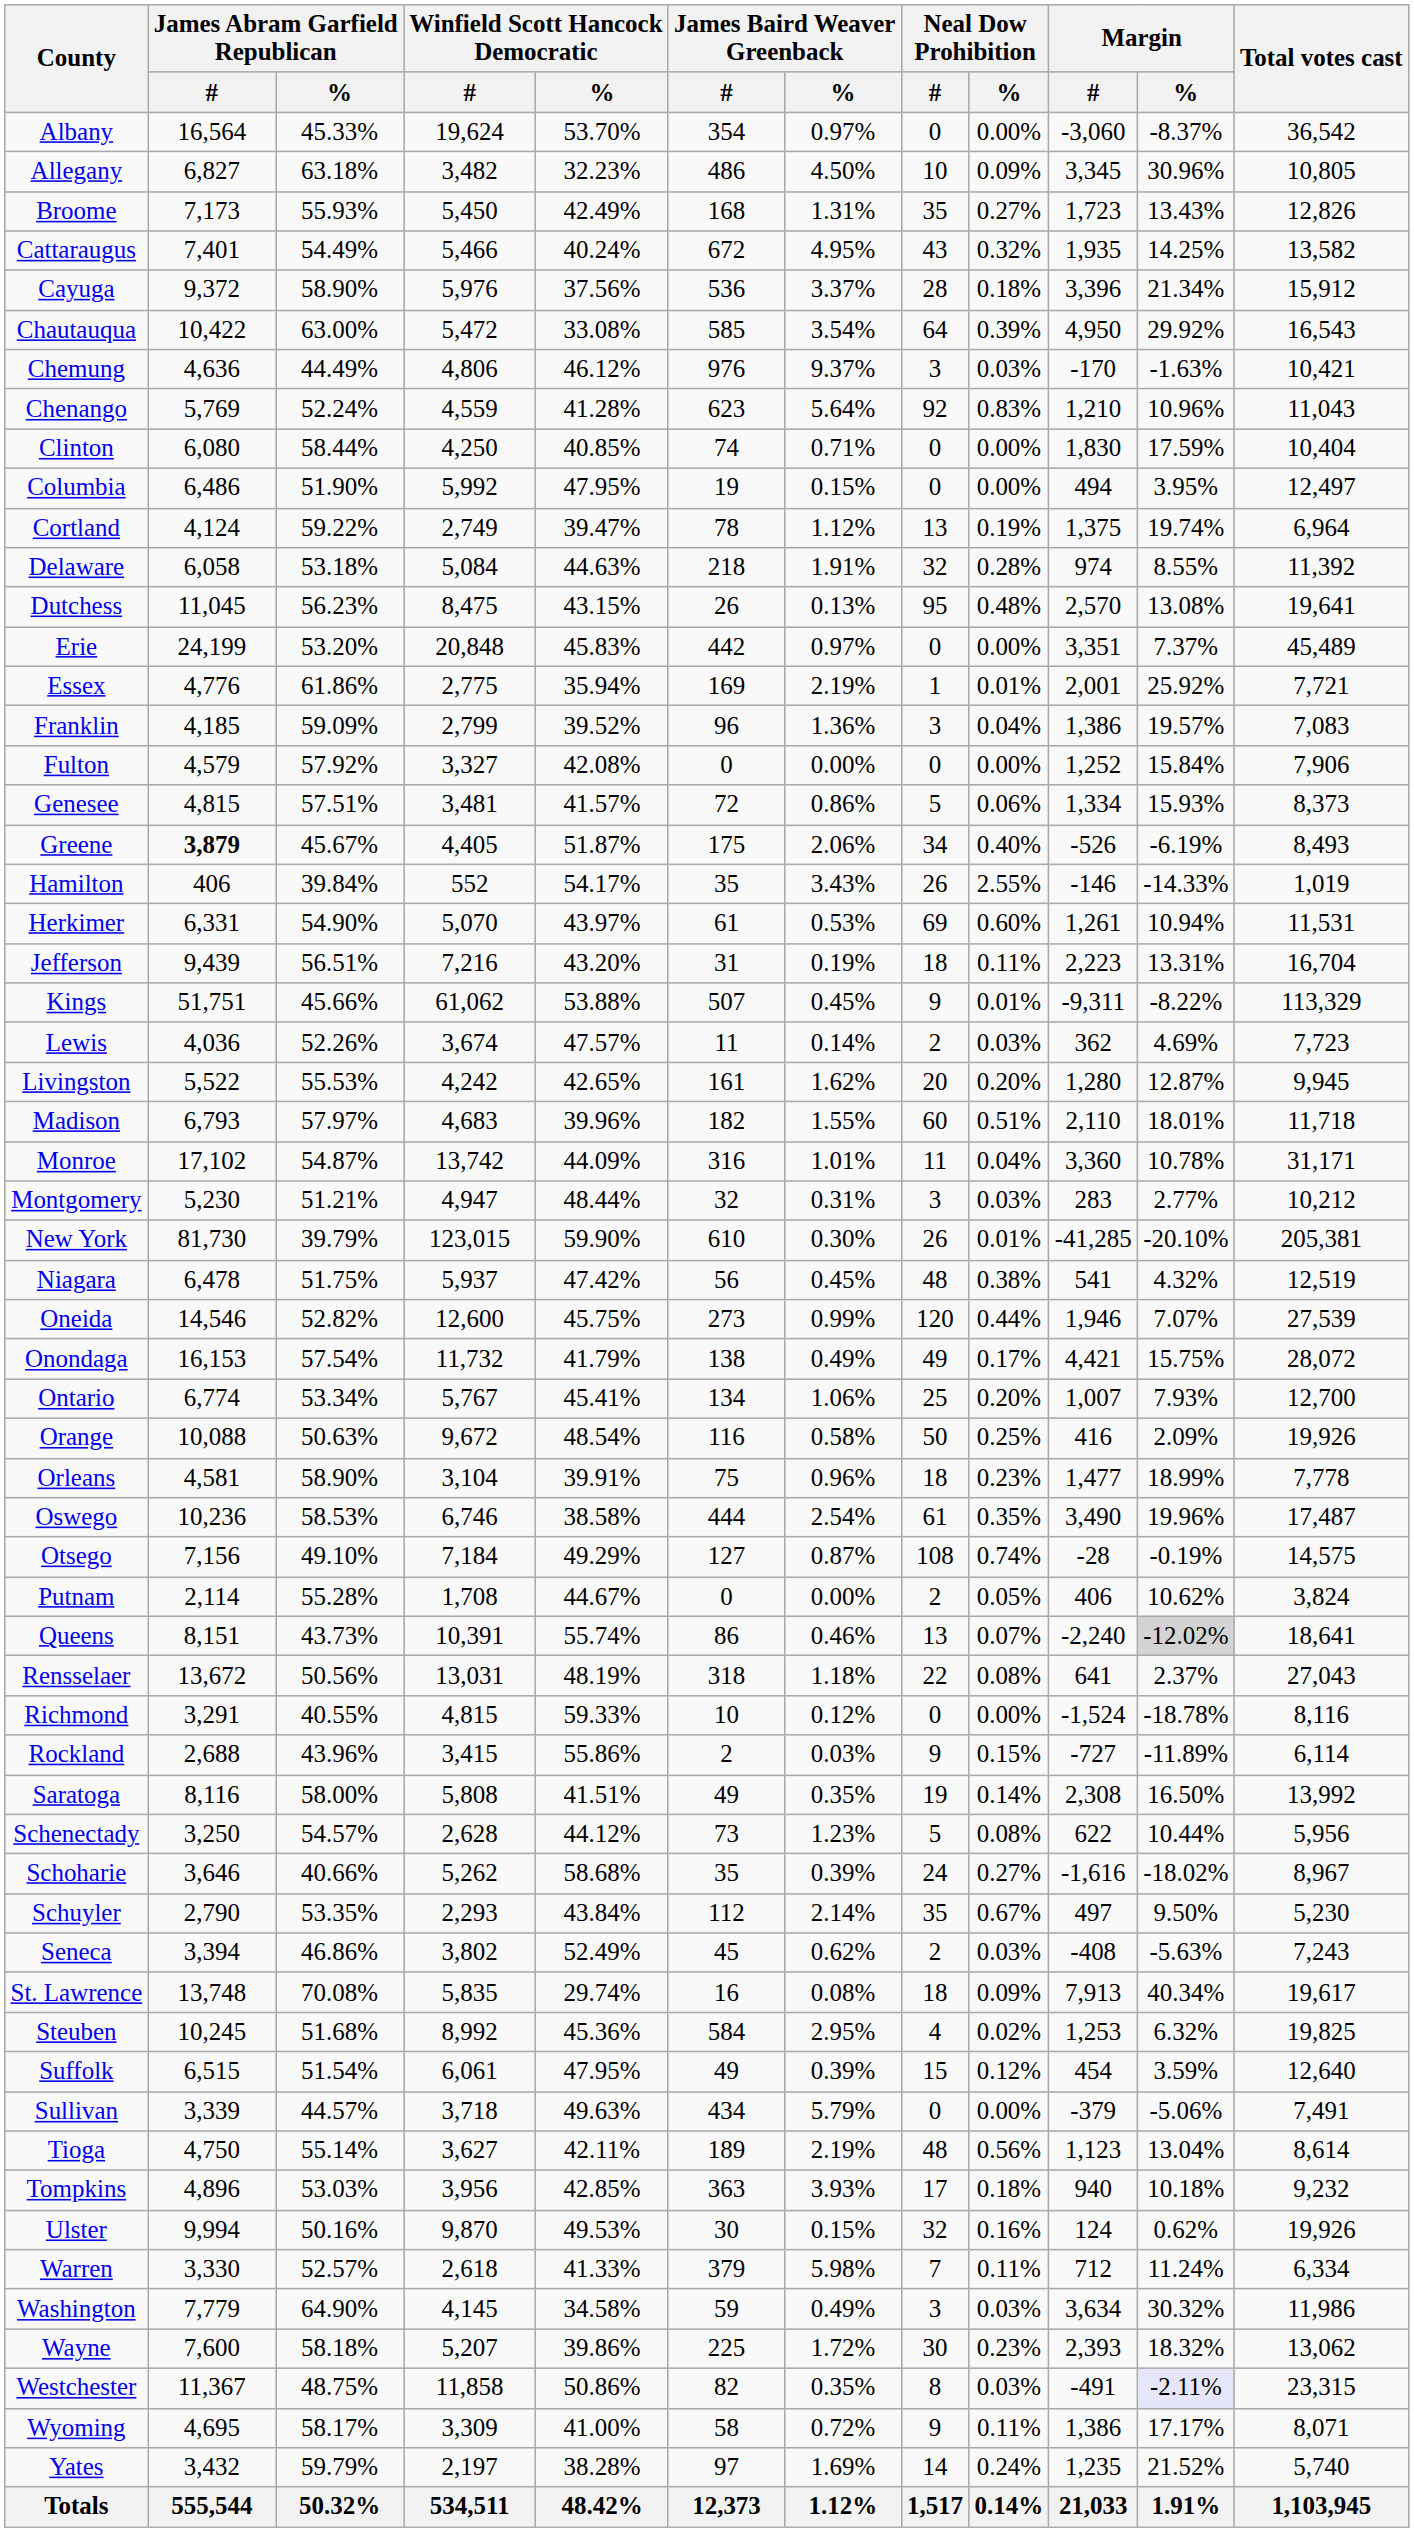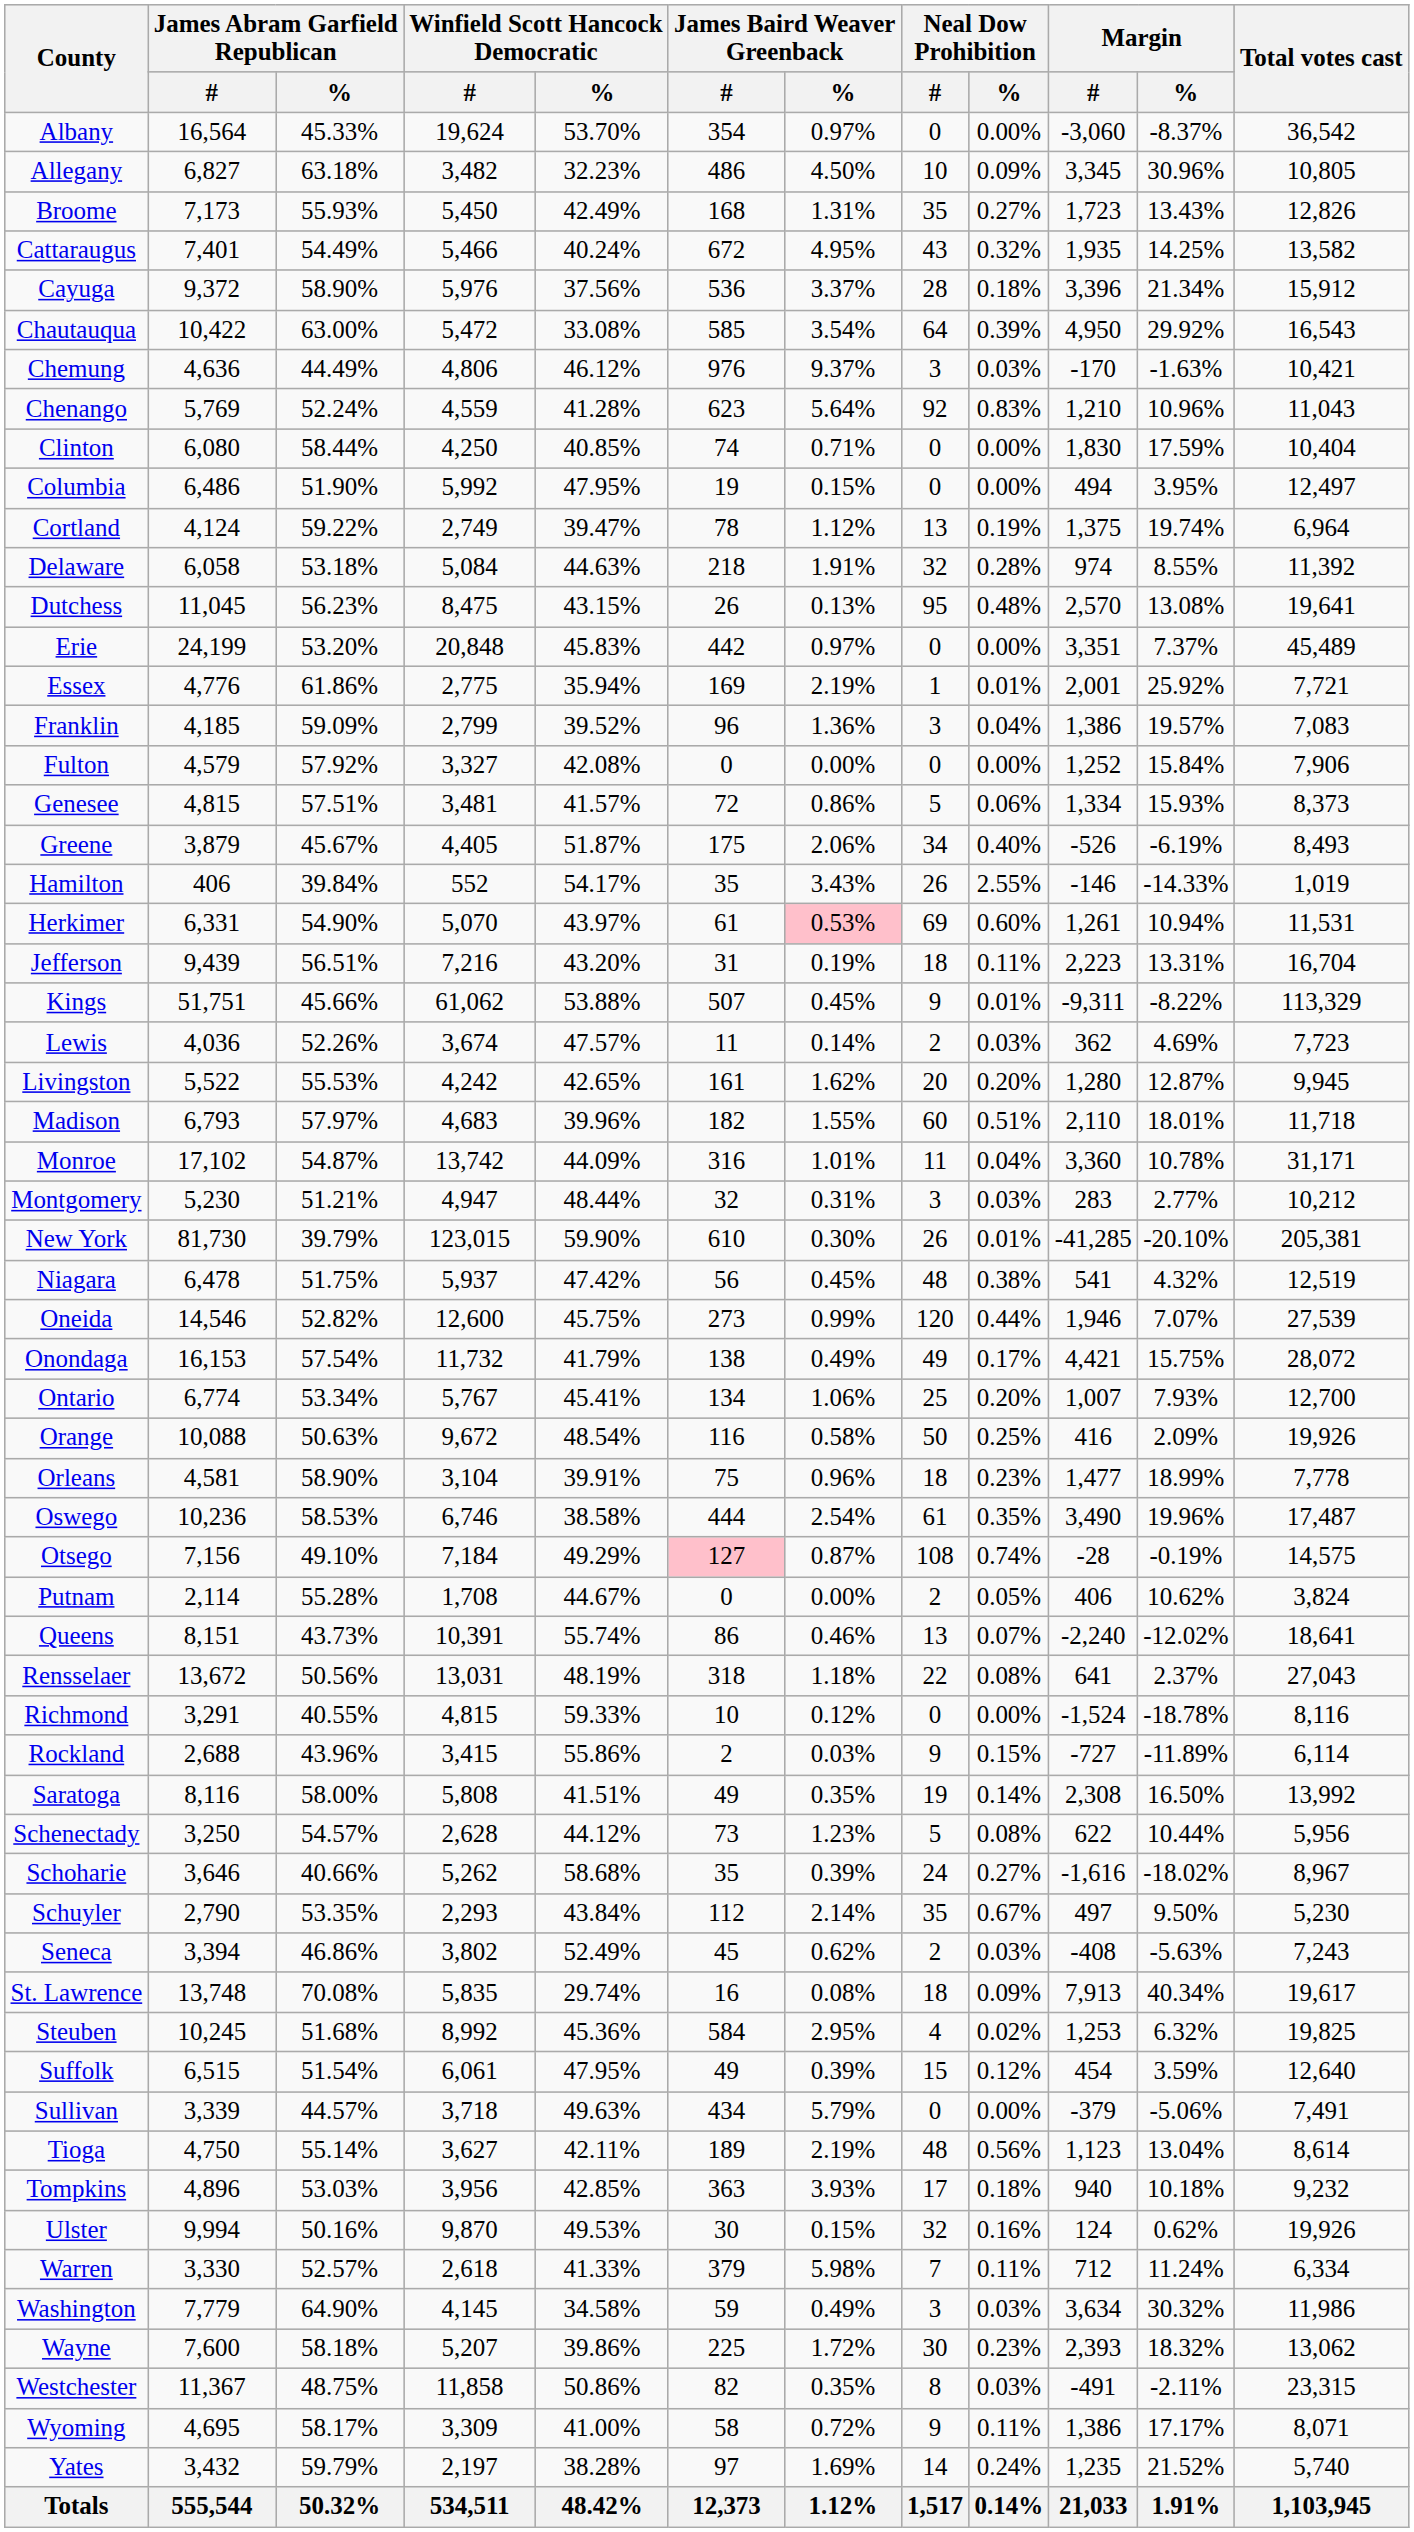(212, 844) bold -> (212, 844) normal
(843, 923) no background -> (843, 923) pink background
(726, 1556) no background -> (726, 1556) pink background
(1186, 1635) lightgrey background -> (1186, 1635) no background
(1186, 2387) lavender background -> (1186, 2387) no background
